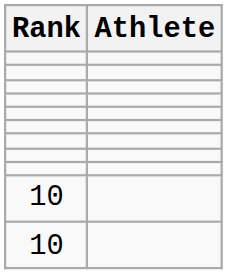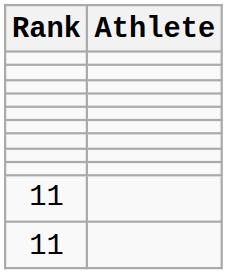(46, 198) 10 -> (46, 198) 11
(46, 245) 10 -> (46, 245) 11
